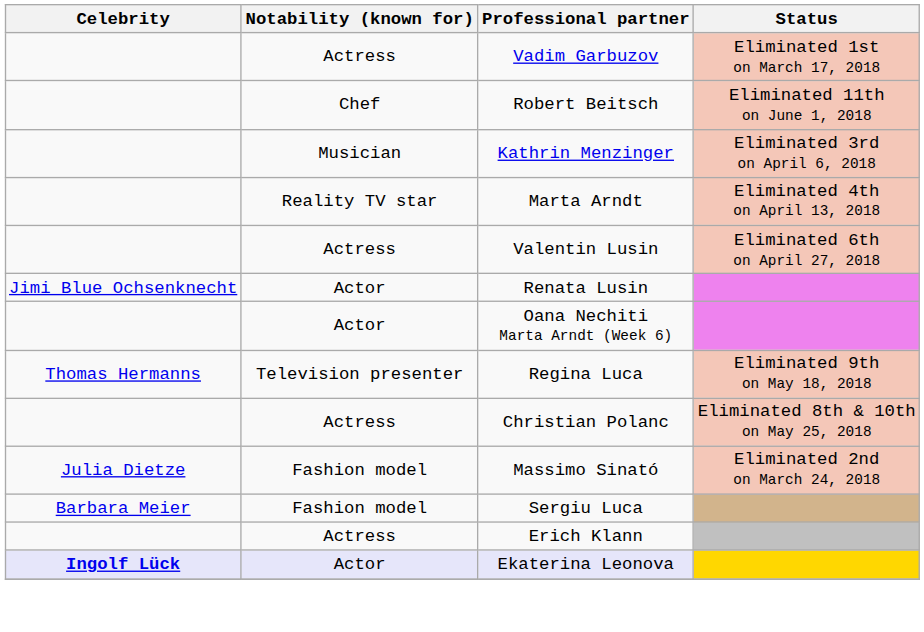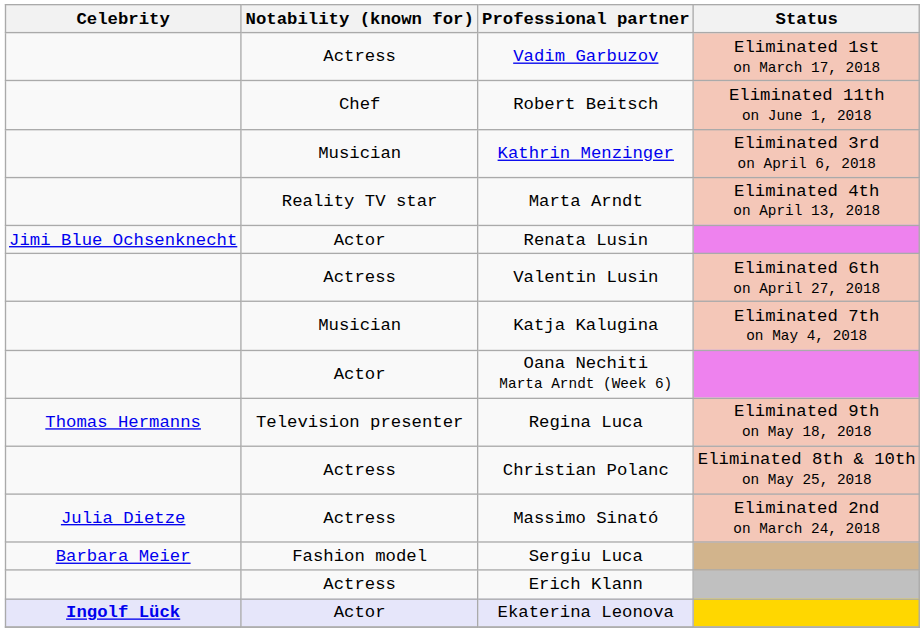rows swapped: (586, 288) <-> (586, 249)
+ row: (586, 326)
(360, 470) Fashion model -> (360, 518) Actress
